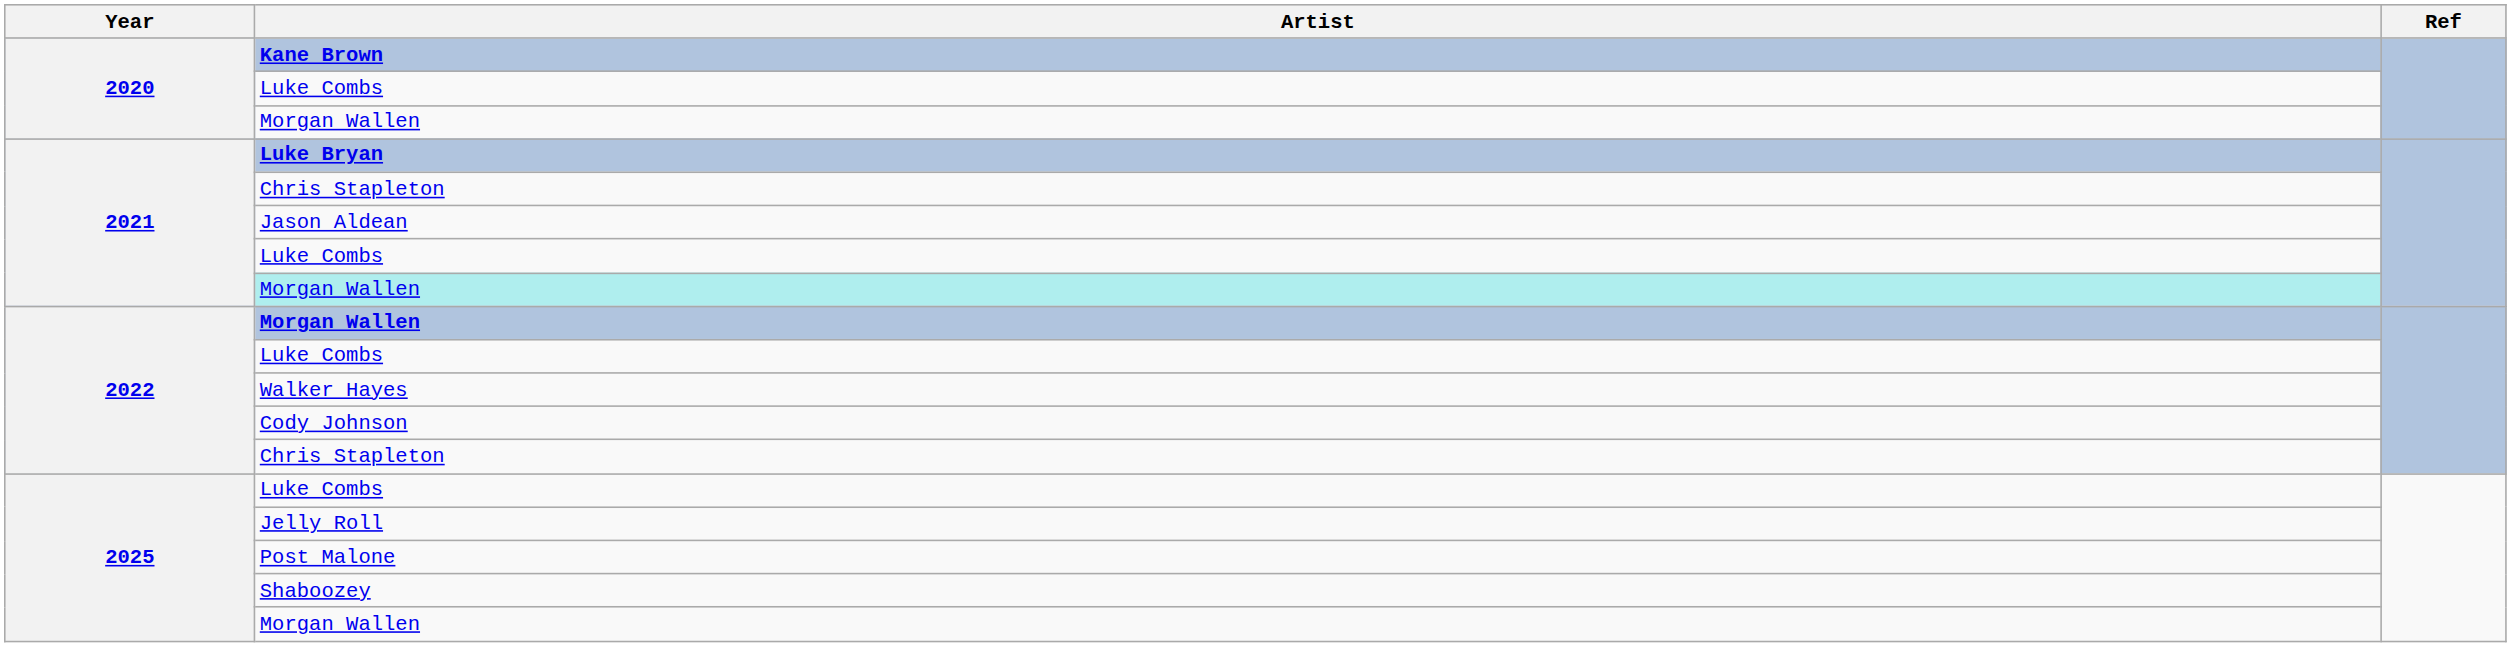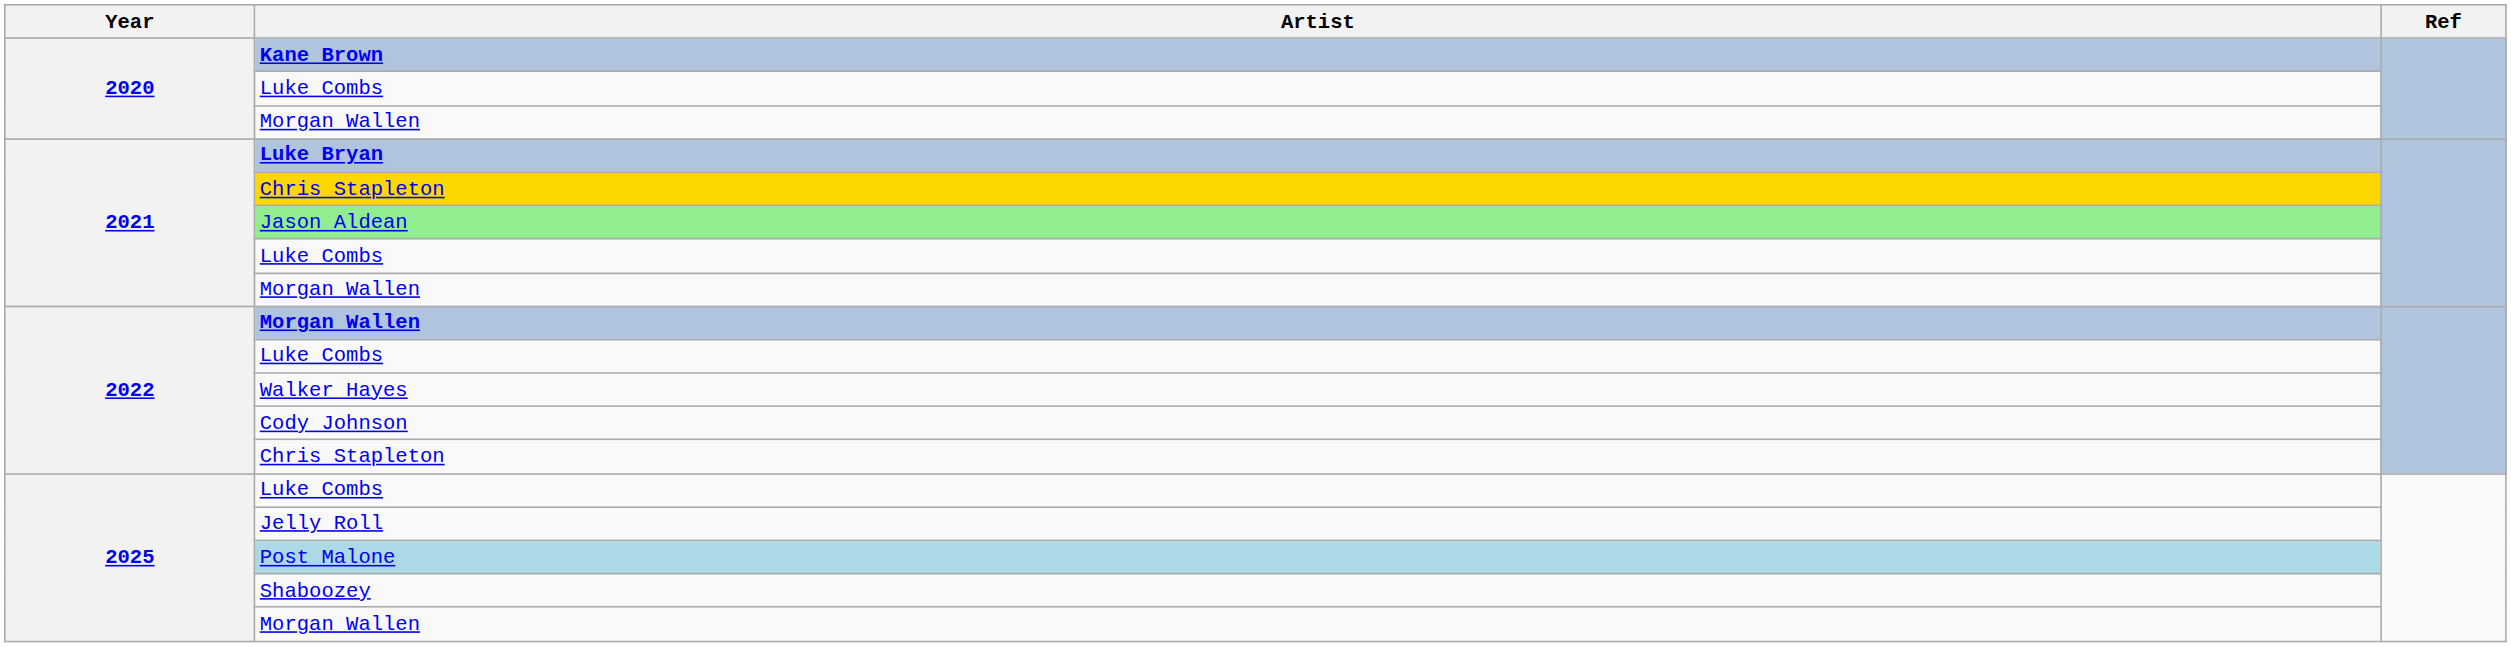(352, 189) no background -> (352, 189) gold background
(334, 222) no background -> (334, 222) lightgreen background
(340, 289) paleturquoise background -> (340, 289) no background
(328, 557) no background -> (328, 557) lightblue background
